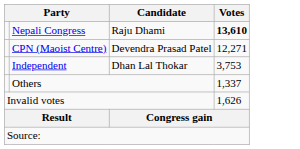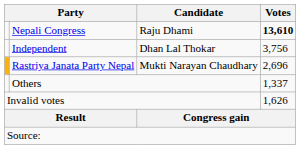- row: (59, 48)
(229, 65) 3,753 -> (275, 48) 3,756
+ row: (73, 65)
